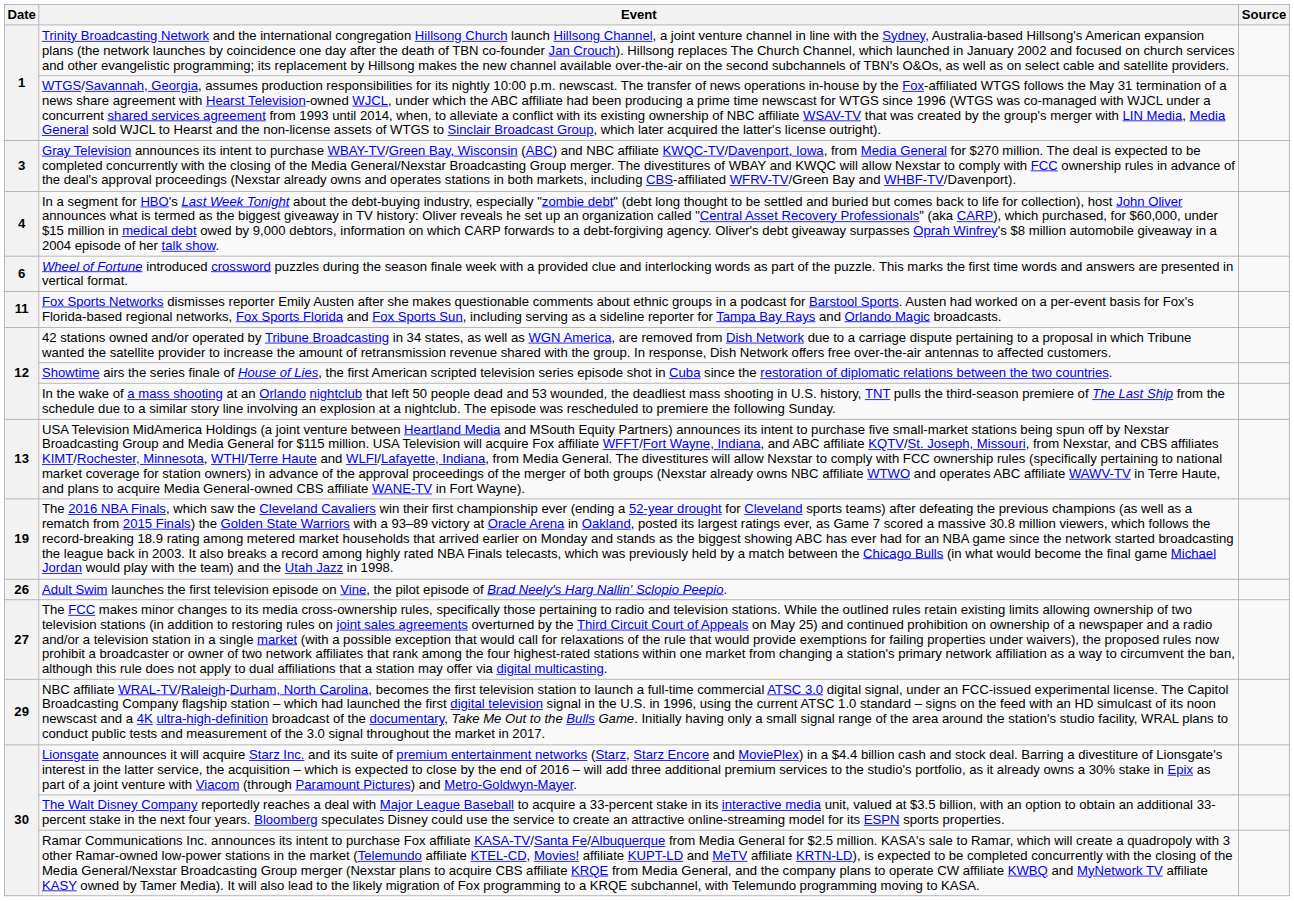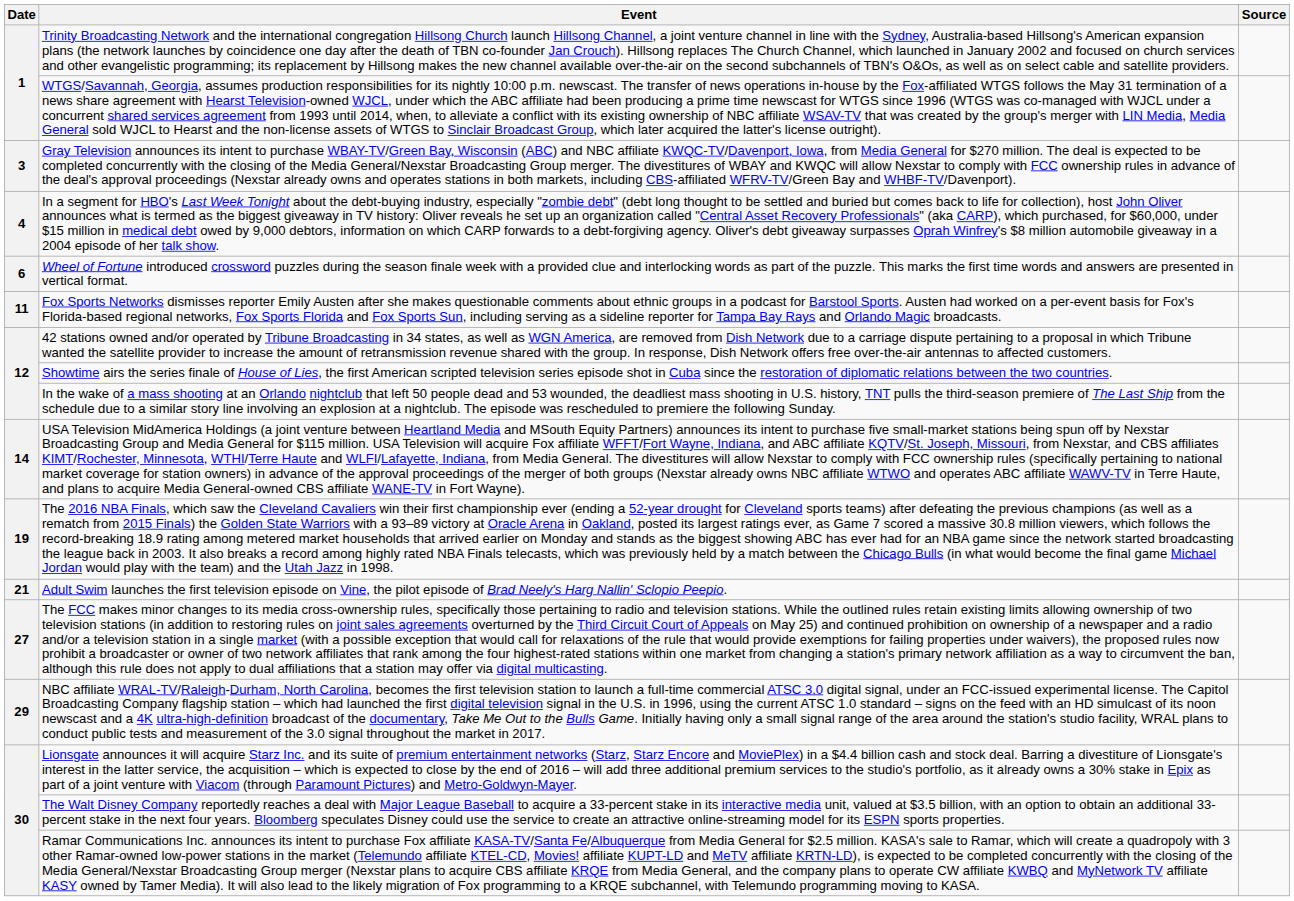(22, 459) 13 -> (22, 459) 14
(22, 589) 26 -> (22, 589) 21
